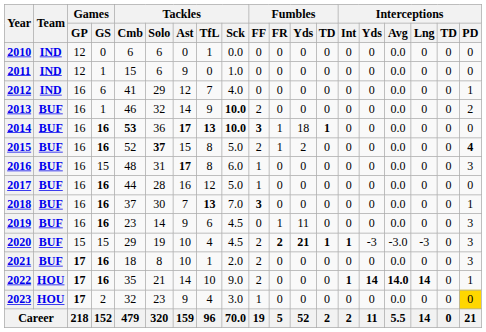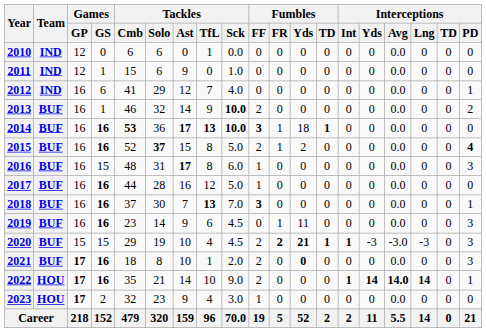(303, 261) normal -> (303, 261) bold
(470, 299) gold background -> (470, 299) no background
